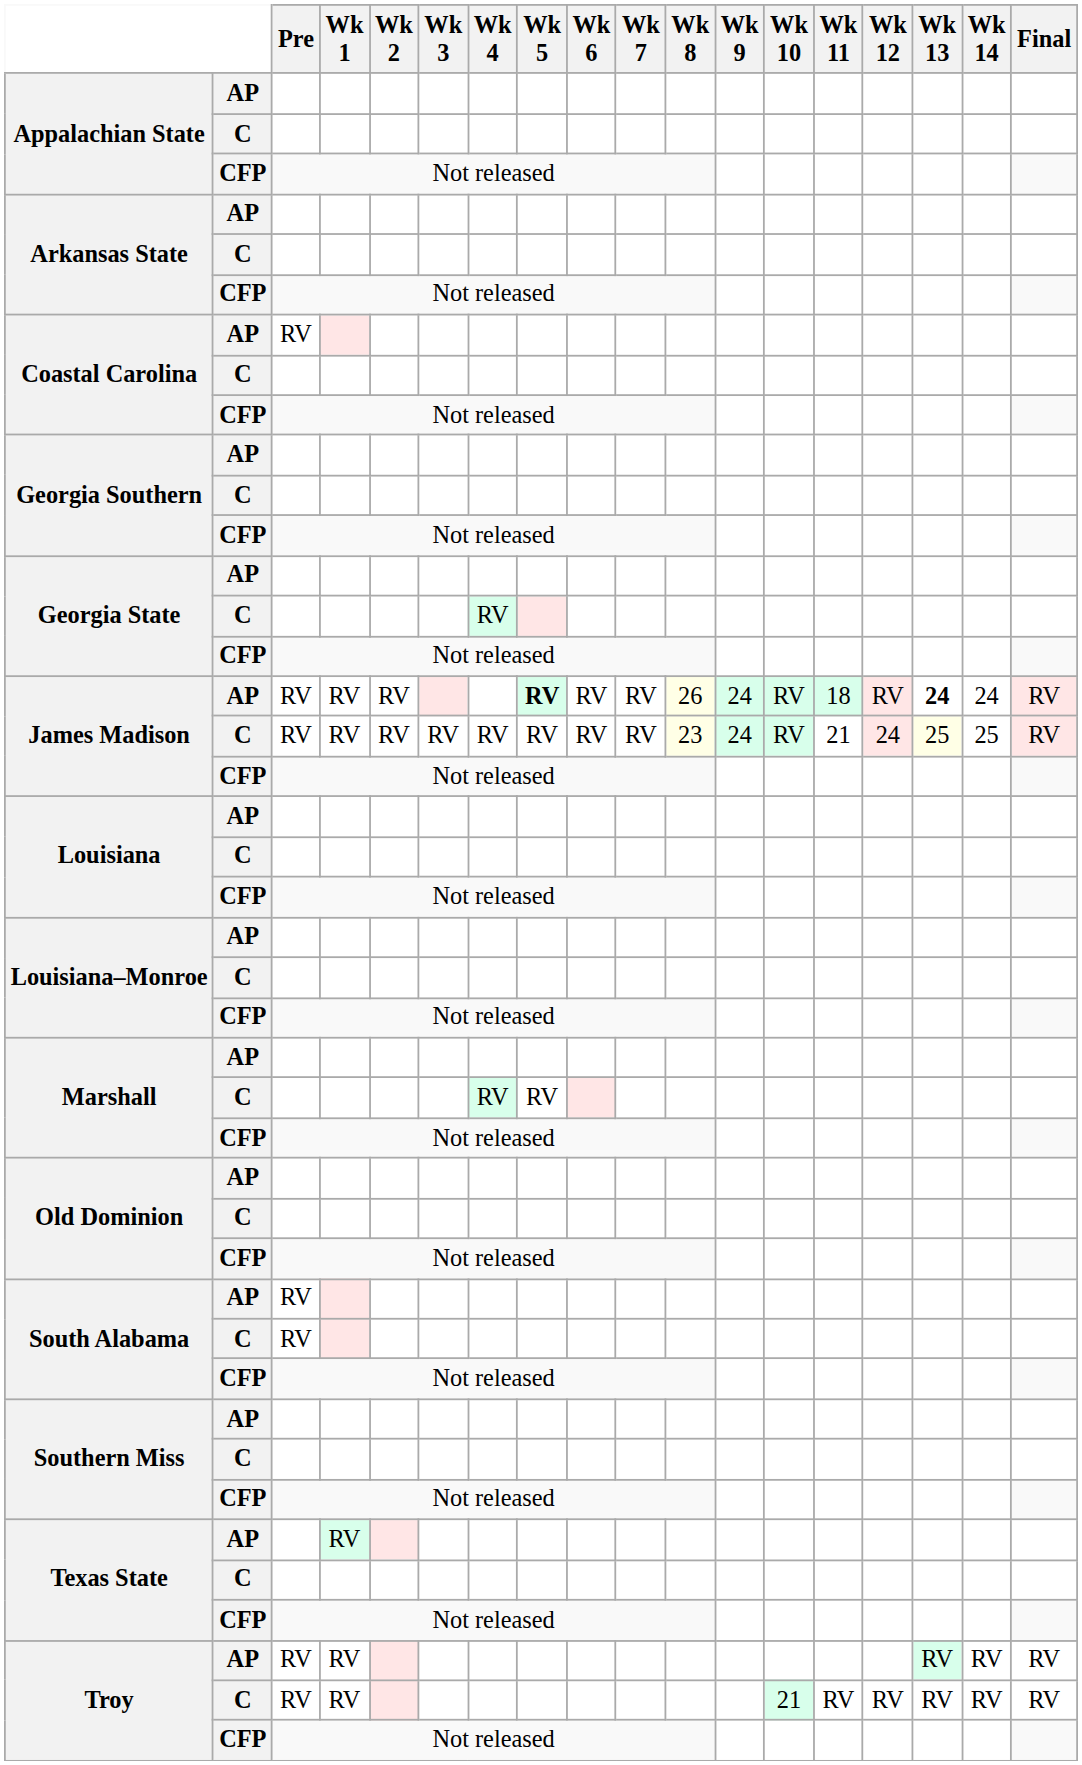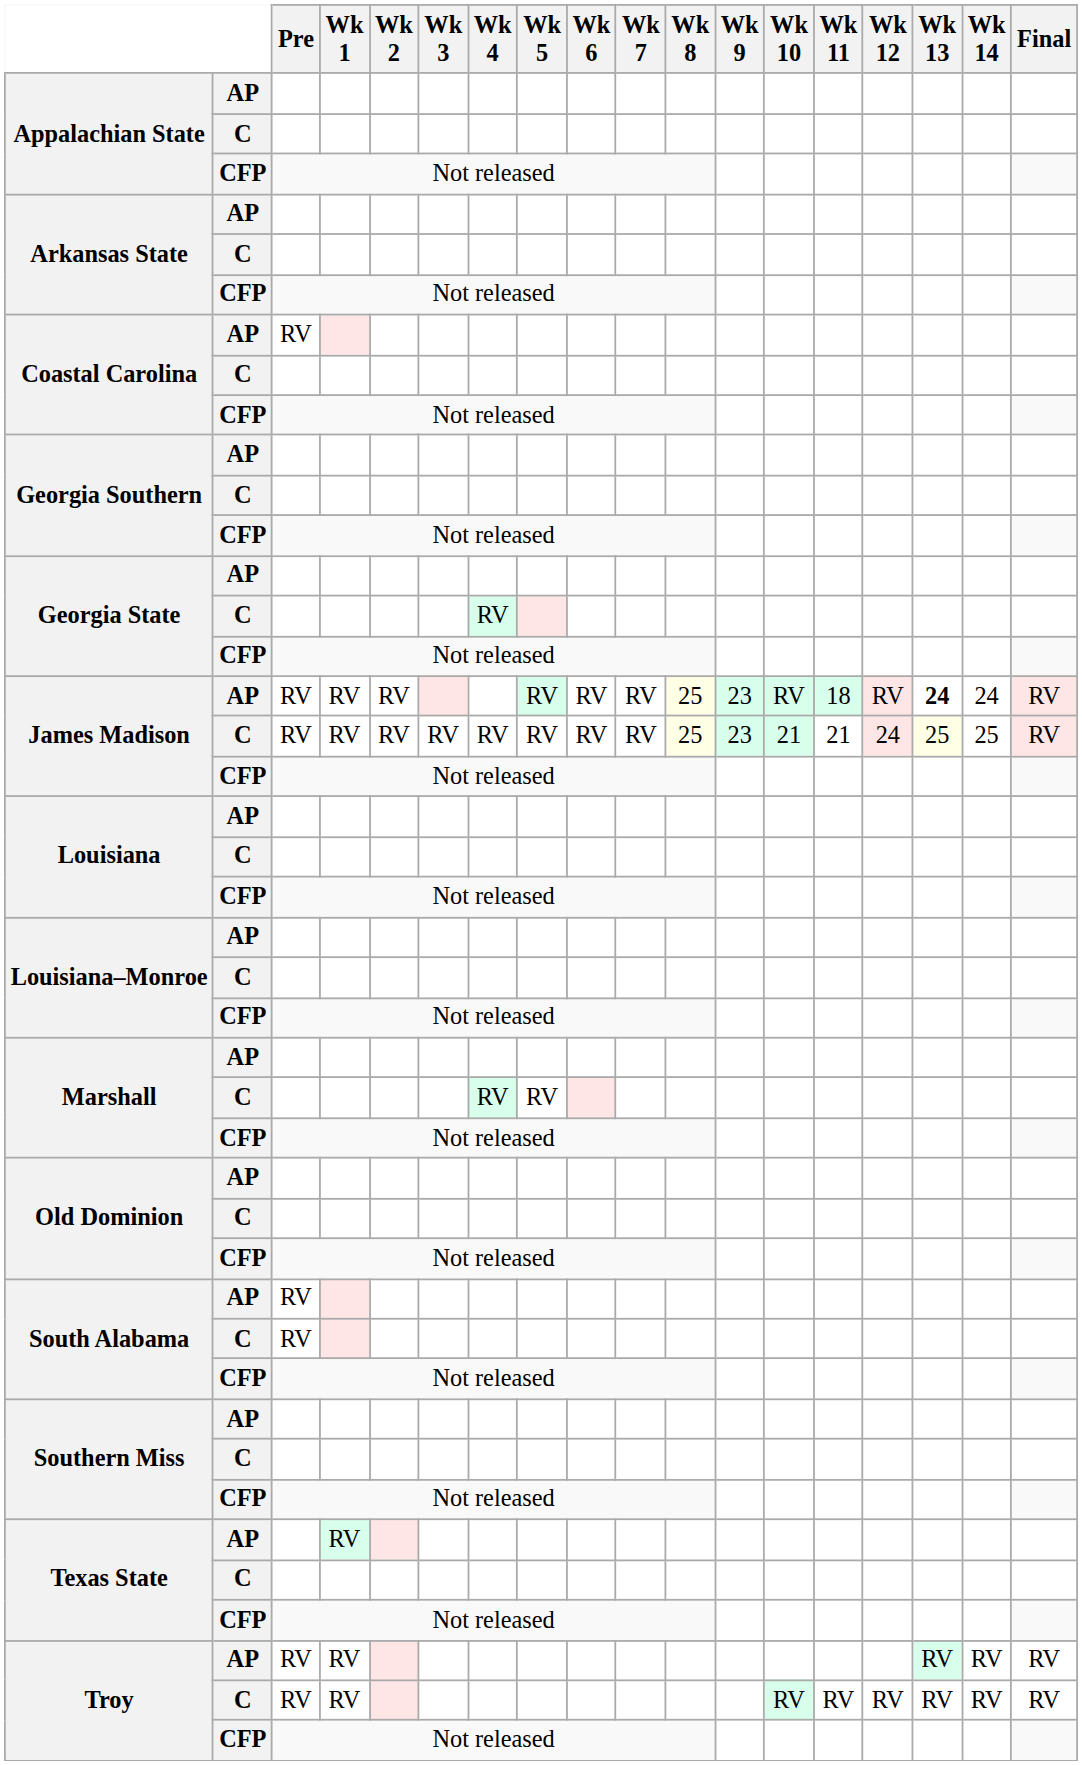(542, 695) bold -> (542, 695) normal
(690, 695) 26 -> (690, 695) 25
(740, 695) 24 -> (740, 695) 23
(690, 735) 23 -> (690, 735) 25
(740, 735) 24 -> (740, 735) 23
(789, 735) RV -> (789, 735) 21
(789, 1699) 21 -> (789, 1699) RV
